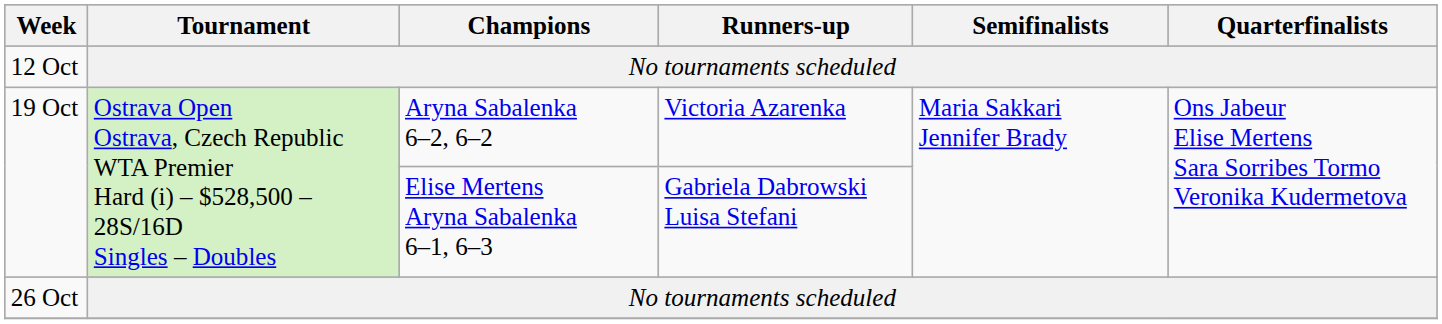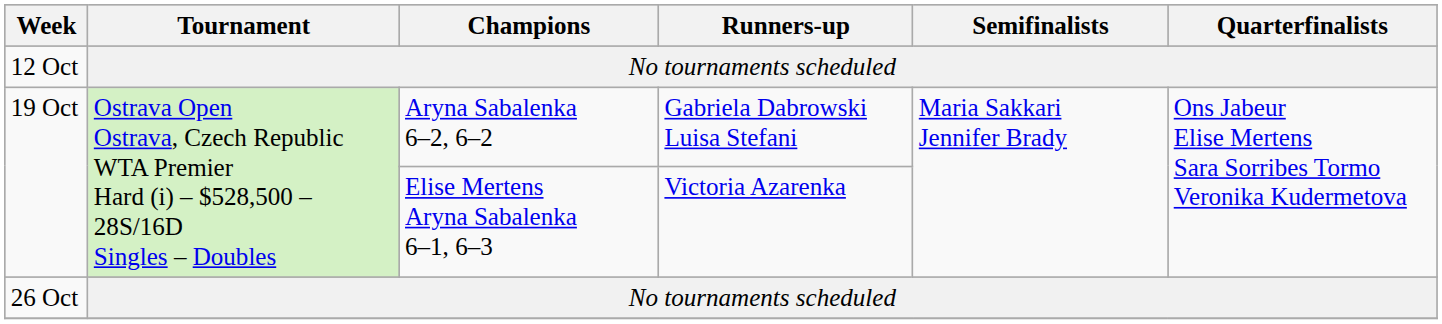(755, 108) Victoria Azarenka -> (766, 122) Gabriela Dabrowski Luisa Stefani
(766, 201) Gabriela Dabrowski Luisa Stefani -> (755, 186) Victoria Azarenka
